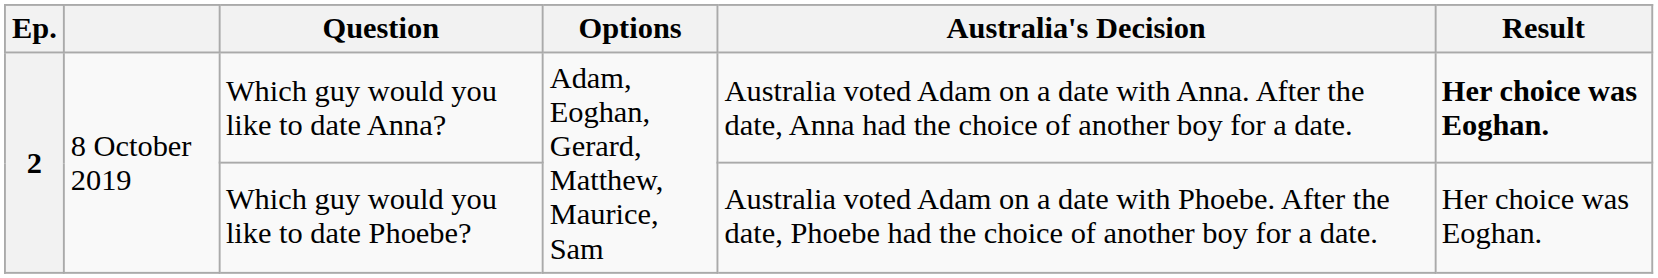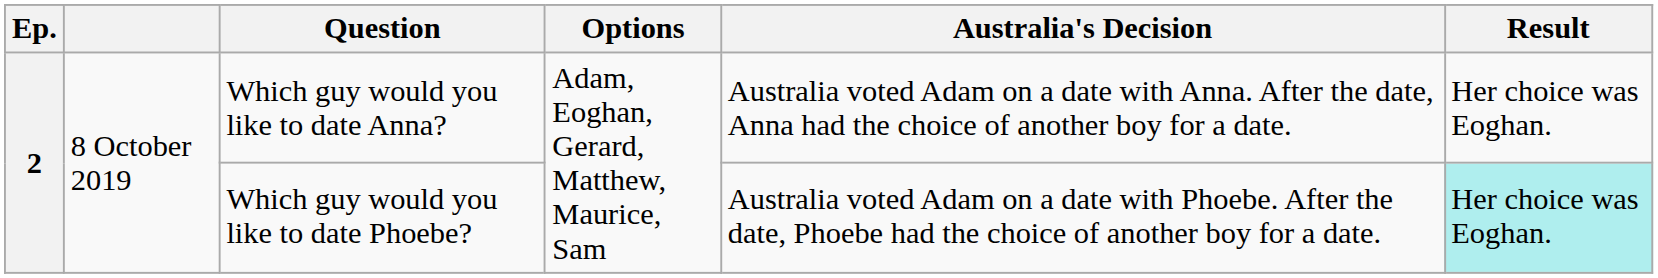(1539, 107) bold -> (1545, 107) normal
(1535, 217) no background -> (1545, 217) paleturquoise background
